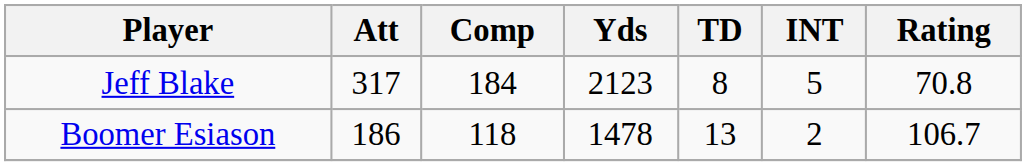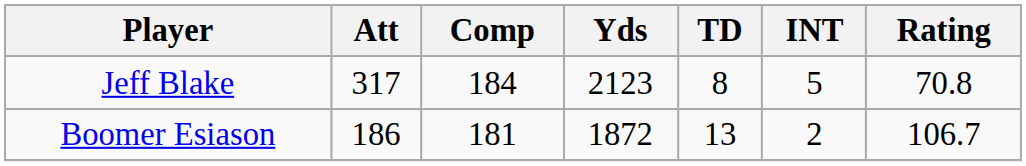(492, 133) 118 -> (492, 133) 181
(620, 133) 1478 -> (620, 133) 1872
